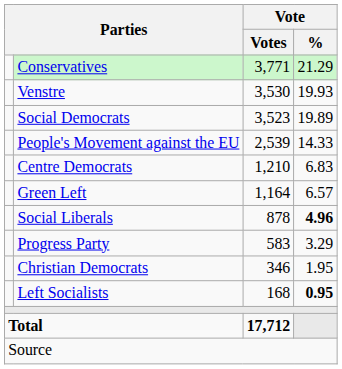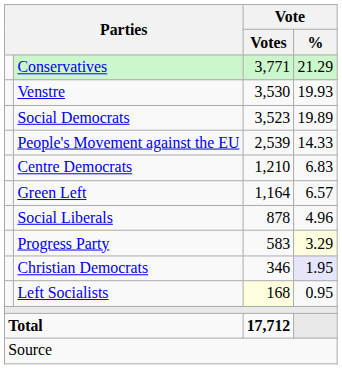(319, 218) bold -> (319, 218) normal
(319, 243) no background -> (319, 243) lightyellow background
(319, 268) no background -> (319, 268) lavender background
(278, 293) no background -> (278, 293) lightyellow background
(319, 293) bold -> (319, 293) normal
